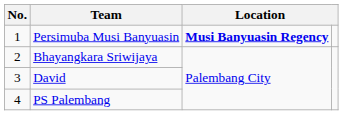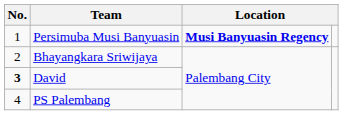(17, 78) normal -> (17, 78) bold
